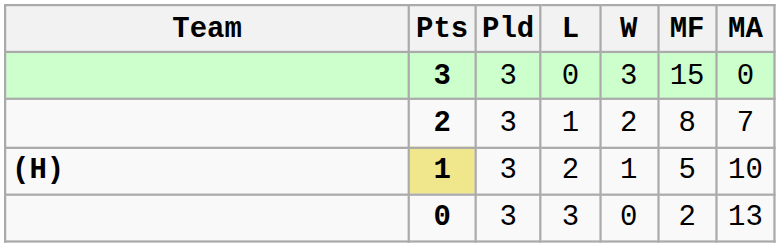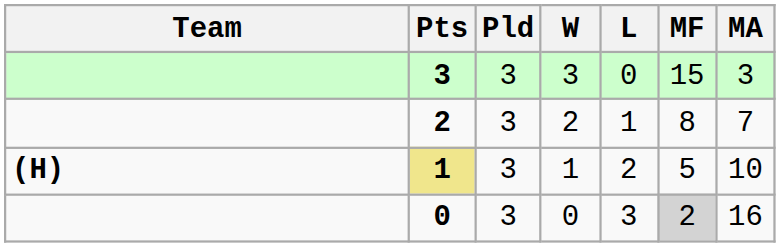columns swapped: (629, 29) <-> (570, 29)
(746, 76) 0 -> (746, 76) 3
(687, 218) no background -> (687, 218) lightgrey background
(746, 218) 13 -> (746, 218) 16
